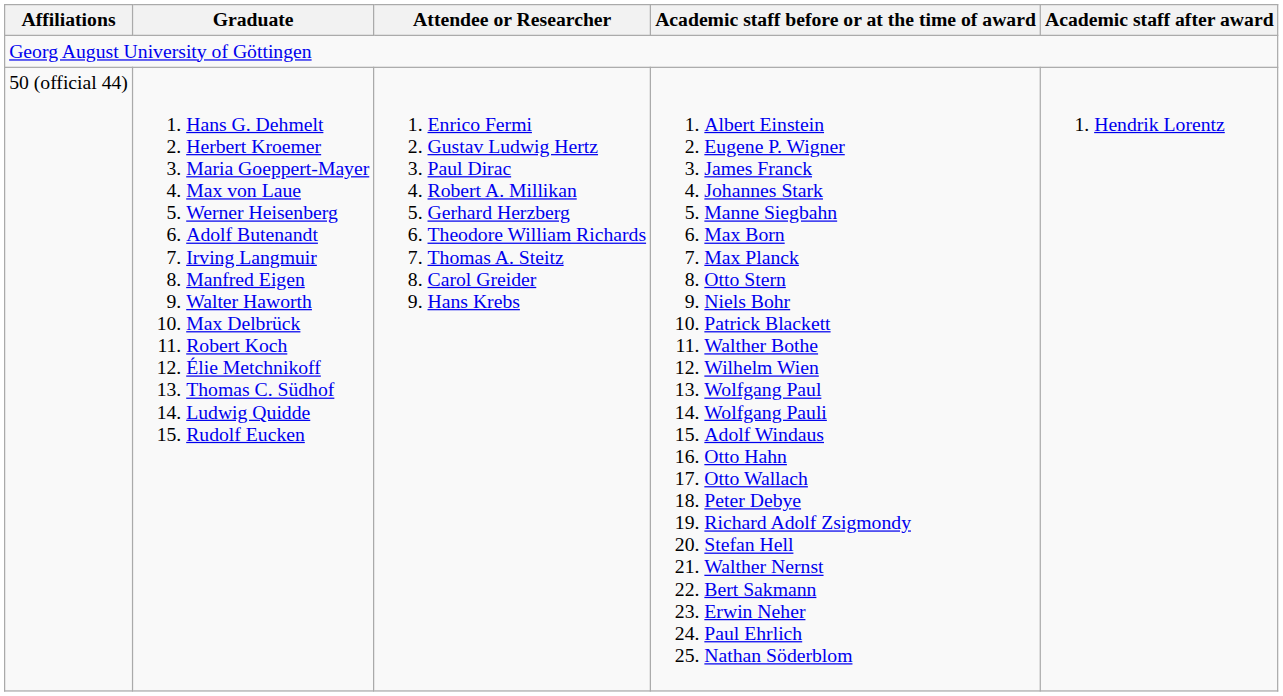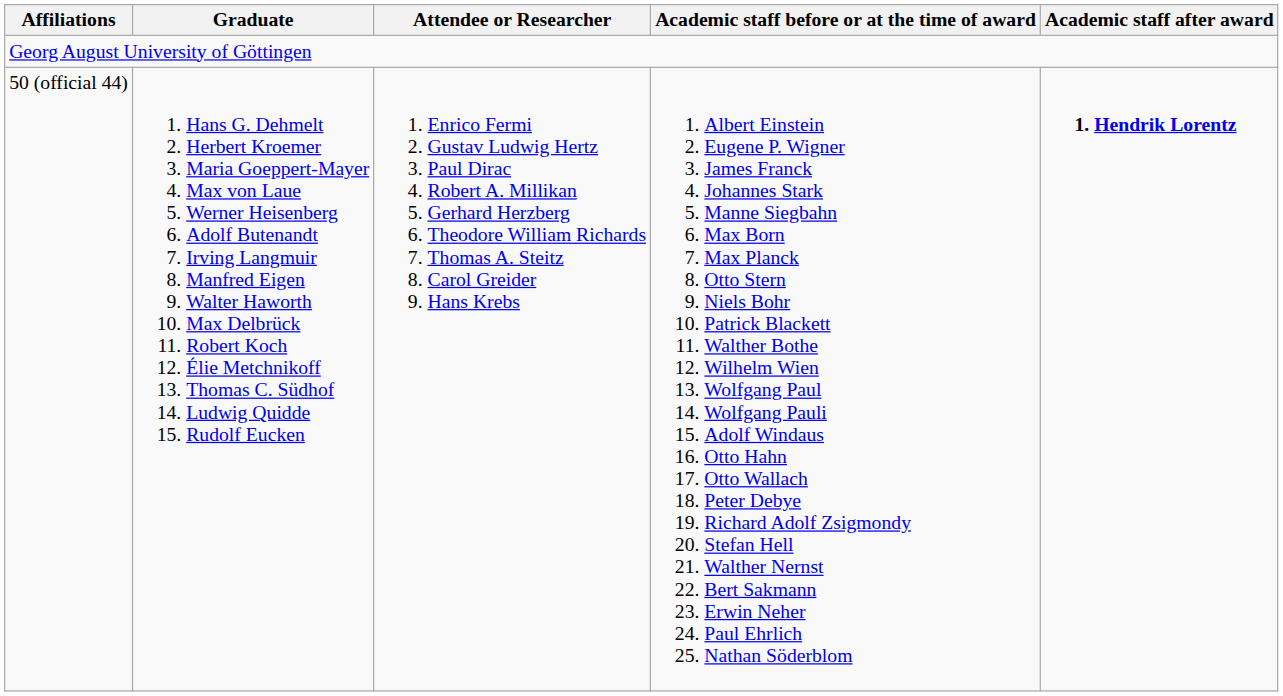(1159, 124) normal -> (1159, 124) bold
